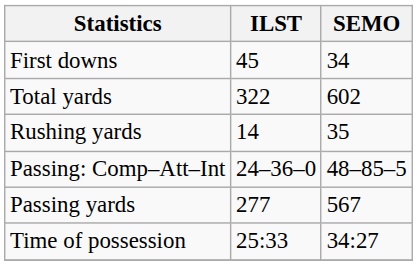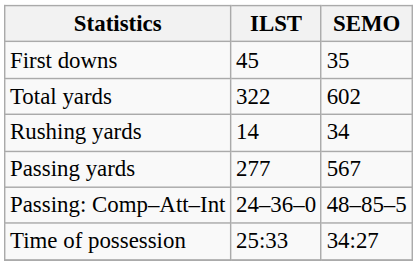(338, 59) 34 -> (338, 59) 35
(338, 132) 35 -> (338, 132) 34
rows swapped: (73, 204) <-> (118, 168)
